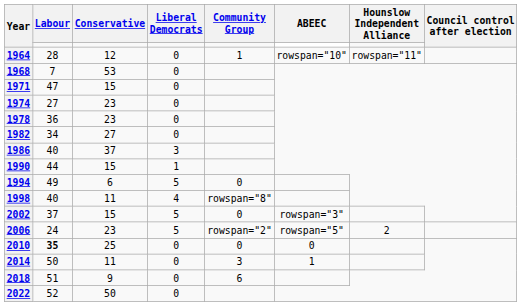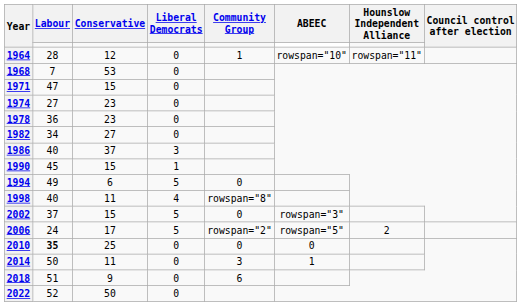(52, 167) 44 -> (52, 167) 45
(110, 230) 23 -> (110, 230) 17
